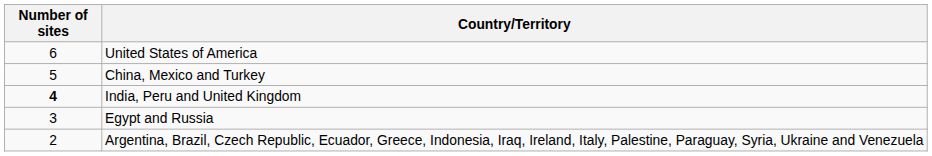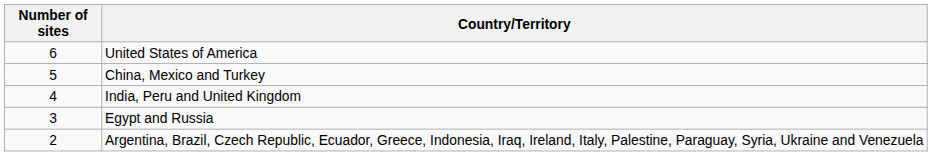(53, 97) bold -> (53, 97) normal
